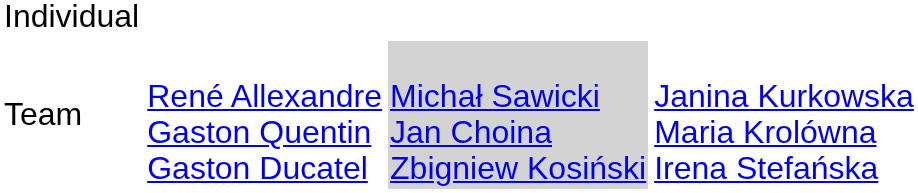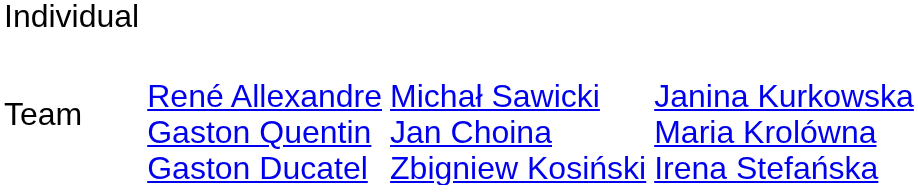(518, 132) lightgrey background -> (518, 132) no background
